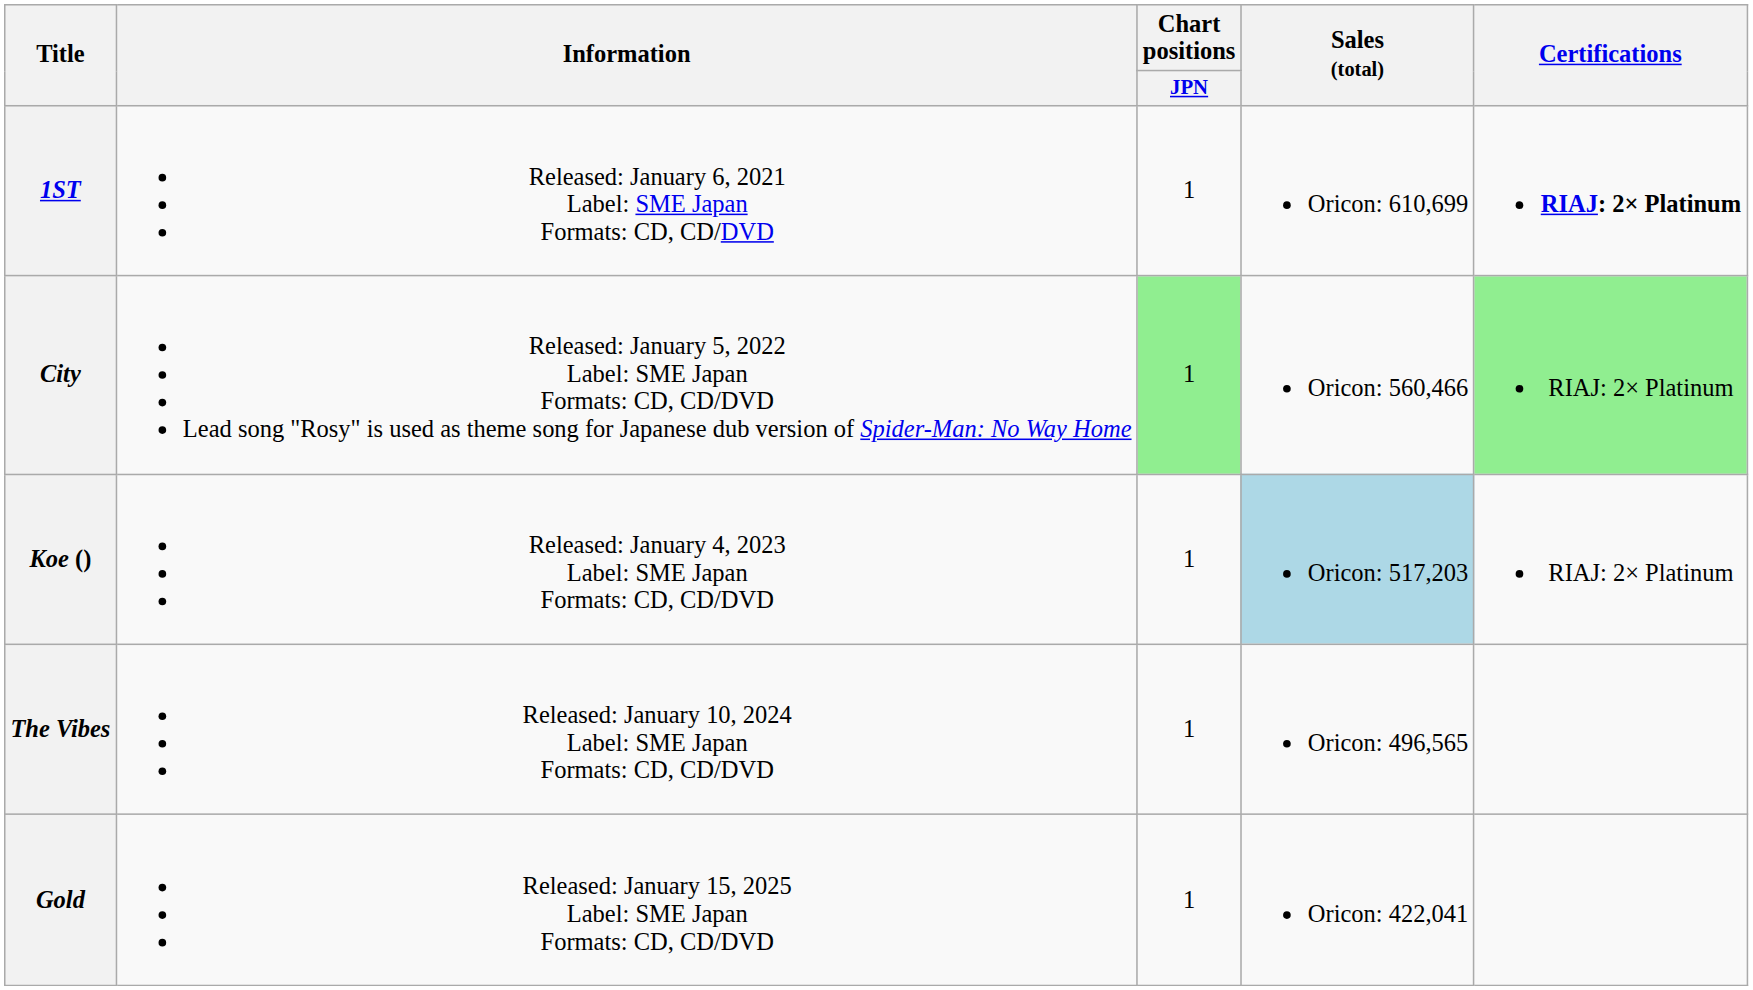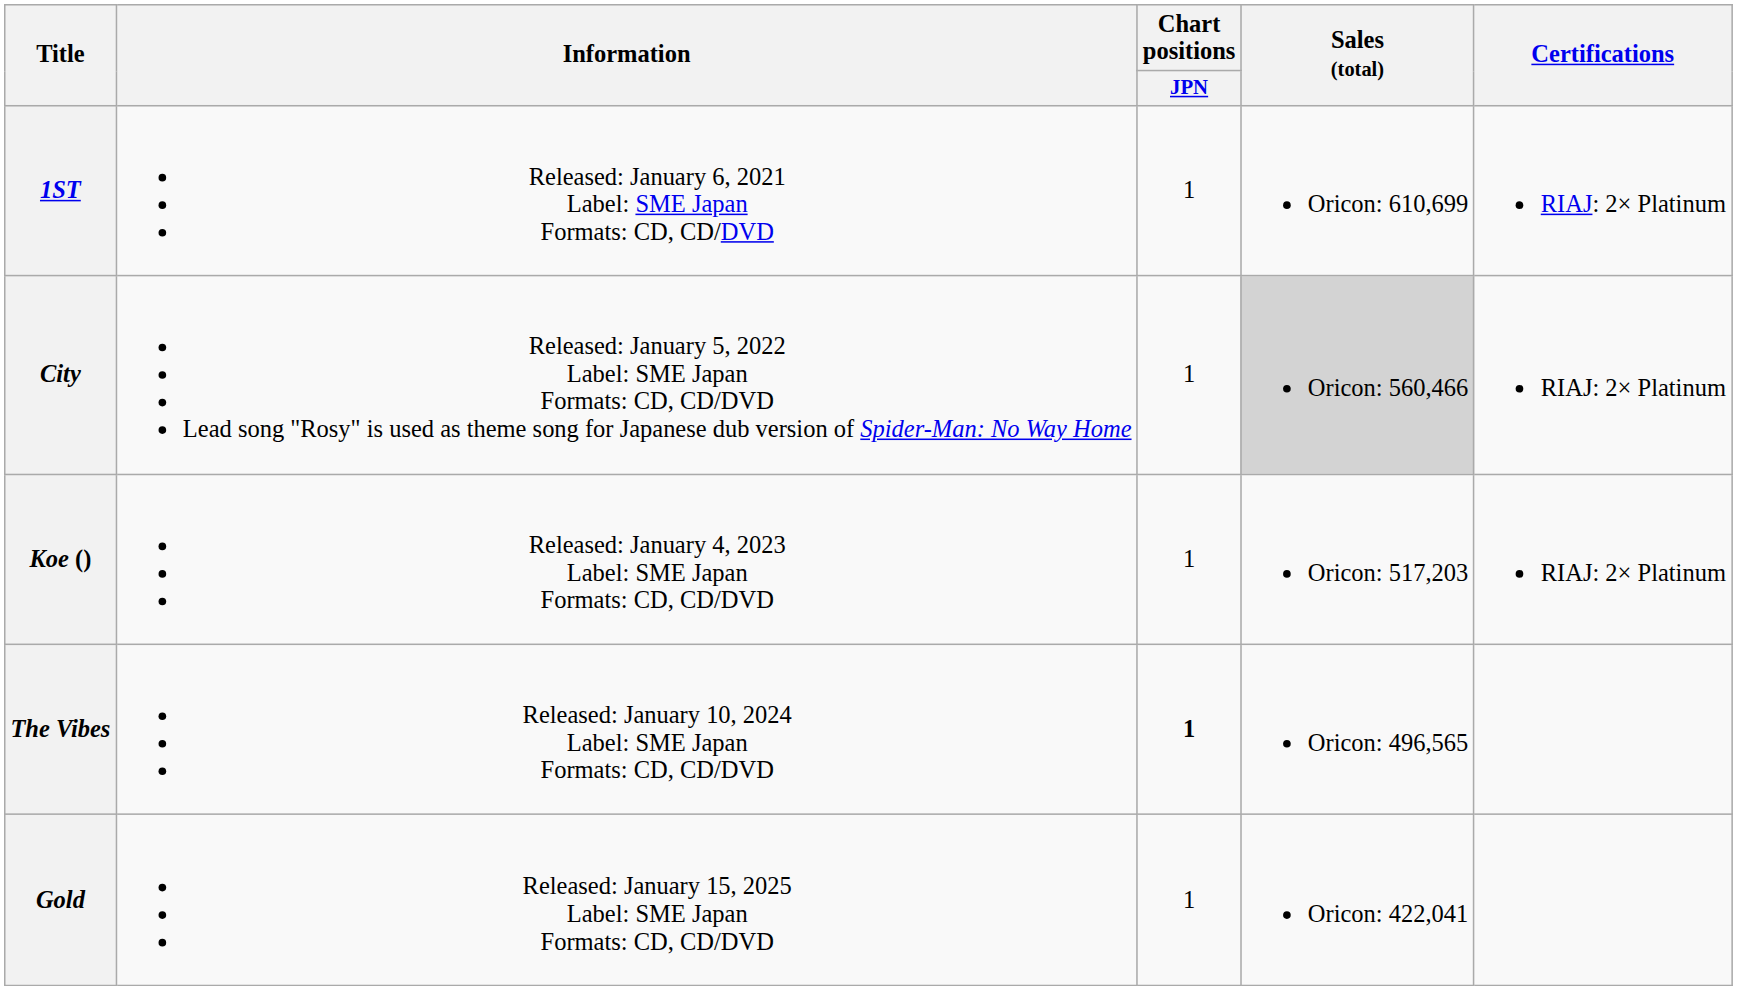(1610, 204) bold -> (1603, 204) normal
(1189, 374) lightgreen background -> (1189, 374) no background
(1357, 389) no background -> (1357, 389) lightgrey background
(1610, 389) lightgreen background -> (1603, 389) no background
(1357, 573) lightblue background -> (1357, 573) no background
(1189, 729) normal -> (1189, 729) bold
